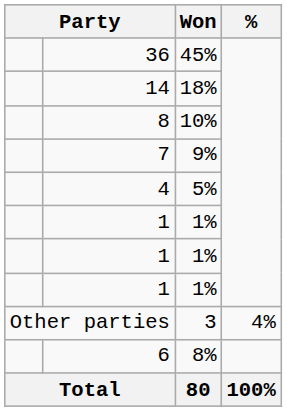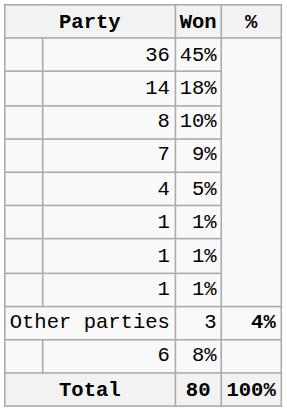(263, 323) normal -> (263, 323) bold
